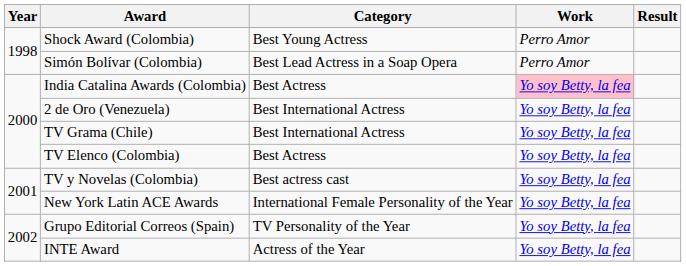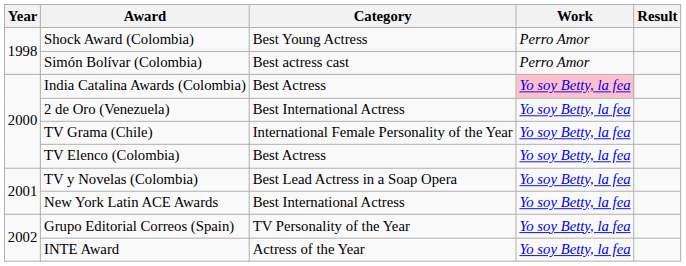(355, 62) Best Lead Actress in a Soap Opera -> (301, 62) Best actress cast
(329, 132) Best International Actress -> (383, 132) International Female Personality of the Year
(301, 179) Best actress cast -> (355, 179) Best Lead Actress in a Soap Opera
(383, 202) International Female Personality of the Year -> (329, 202) Best International Actress
